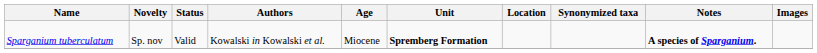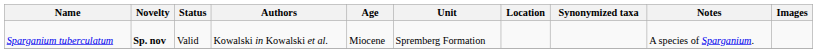(147, 40) normal -> (150, 40) bold
(438, 40) bold -> (440, 40) normal
(702, 40) bold -> (702, 40) normal
